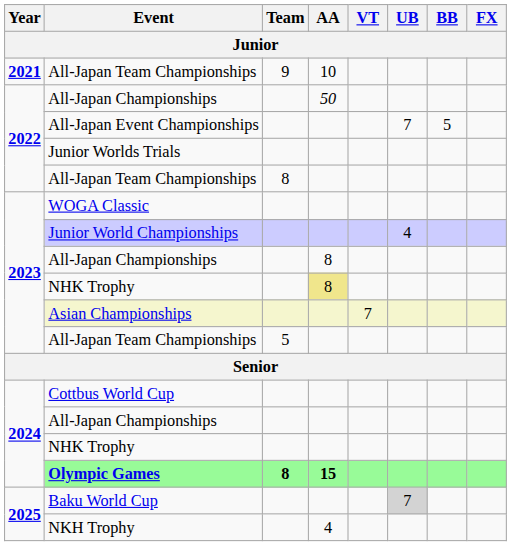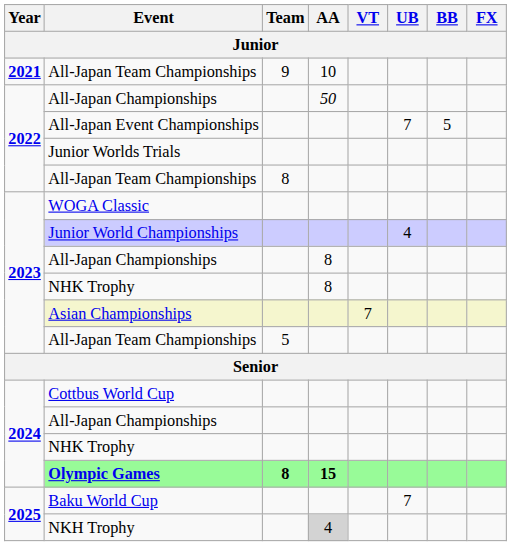(328, 286) khaki background -> (328, 286) no background
(407, 500) lightgrey background -> (407, 500) no background
(328, 527) no background -> (328, 527) lightgrey background
